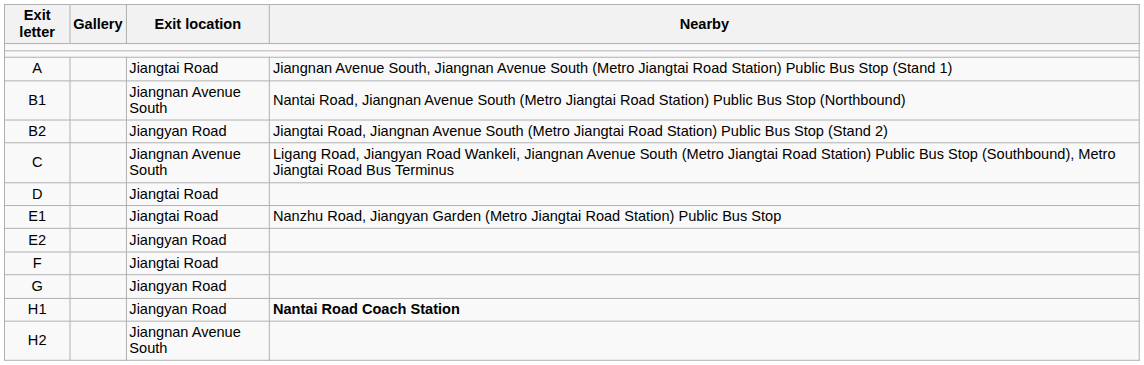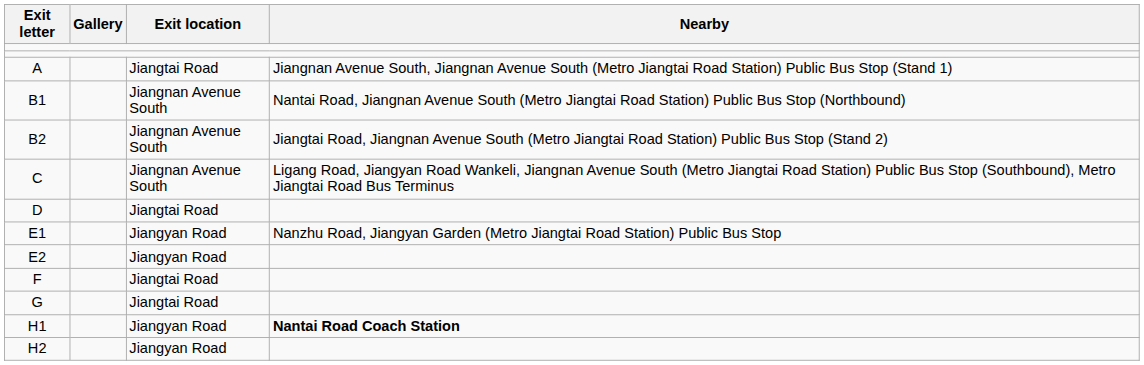(178, 131) Jiangyan Road -> (185, 139) Jiangnan Avenue South
(174, 217) Jiangtai Road -> (178, 233) Jiangyan Road
(178, 286) Jiangyan Road -> (174, 302) Jiangtai Road
(185, 340) Jiangnan Avenue South -> (178, 348) Jiangyan Road
